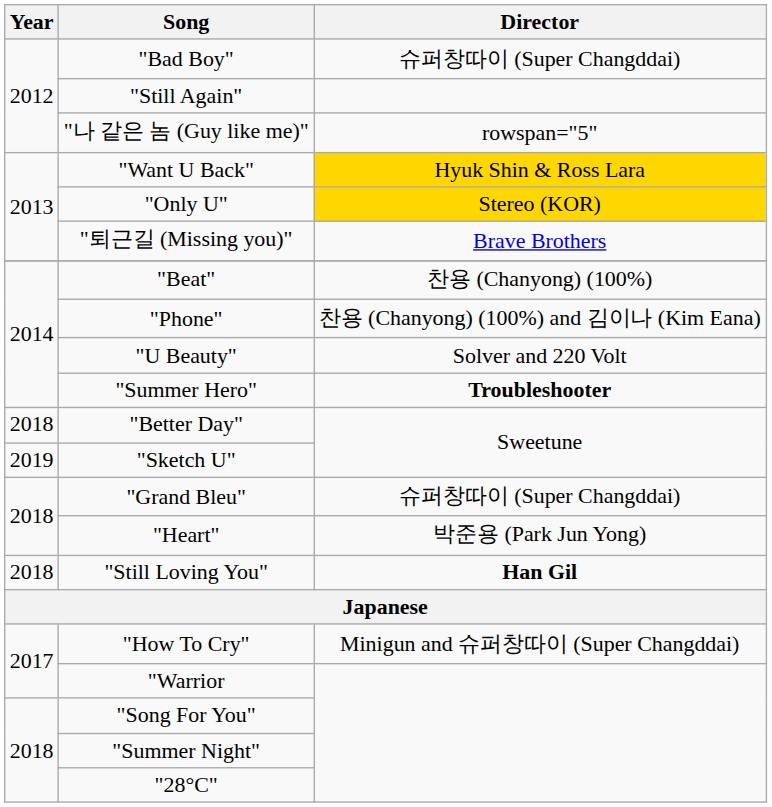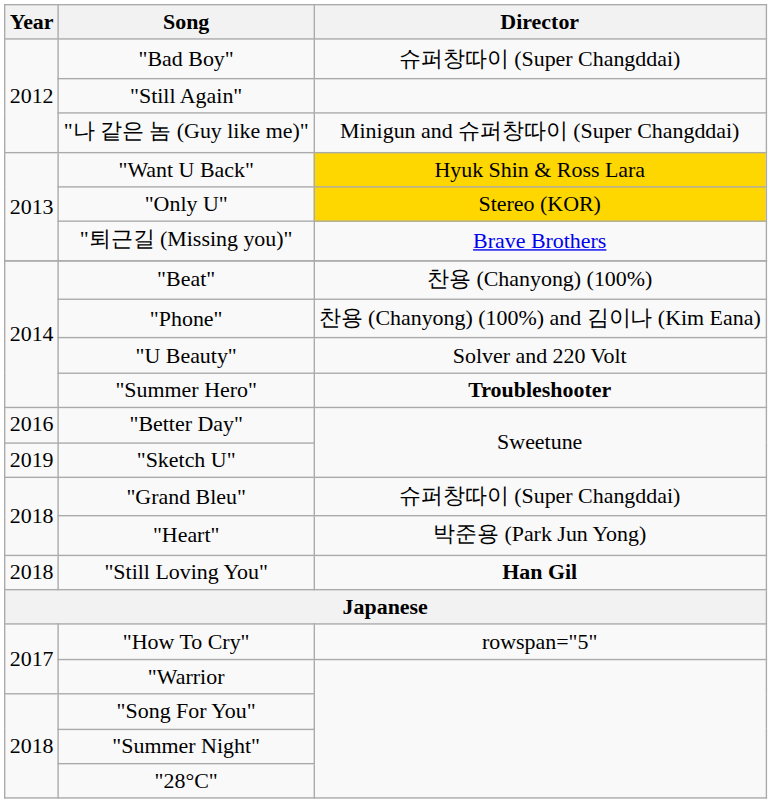(540, 132) rowspan="5" -> (540, 131) Minigun and 슈퍼창따이 (Super Changddai)
(32, 424) 2018 -> (32, 424) 2016
(540, 643) Minigun and 슈퍼창따이 (Super Changddai) -> (540, 641) rowspan="5"
